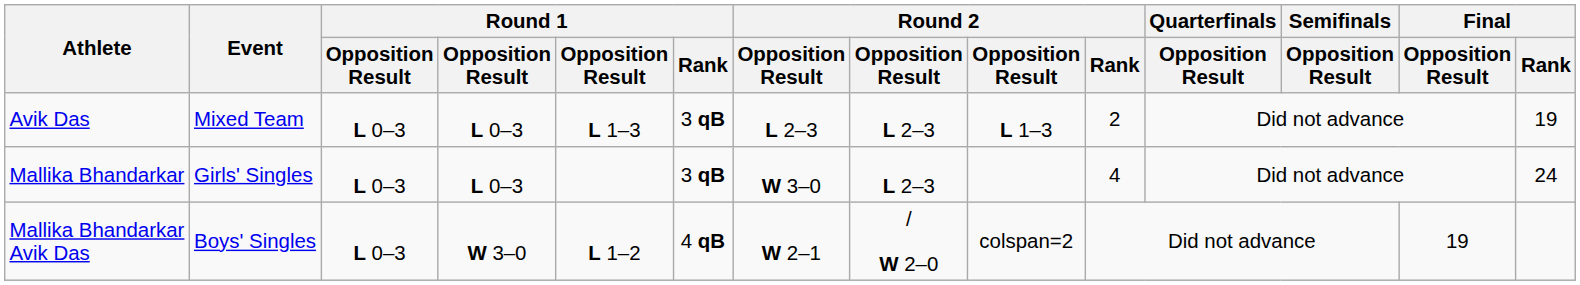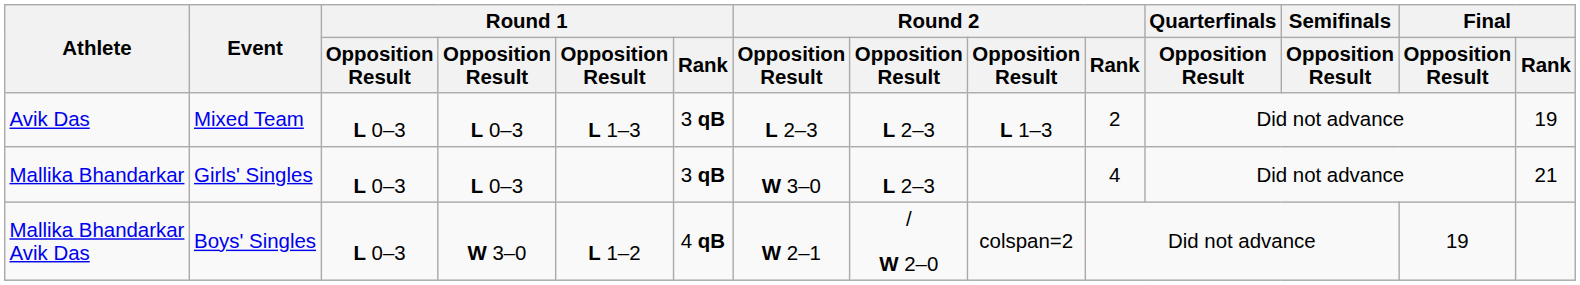(1546, 175) 24 -> (1546, 175) 21
